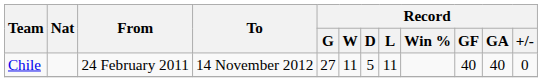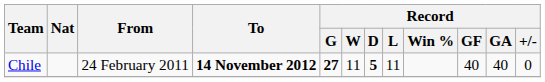(255, 64) normal -> (256, 64) bold
(328, 64) normal -> (331, 64) bold
(370, 64) normal -> (373, 64) bold
